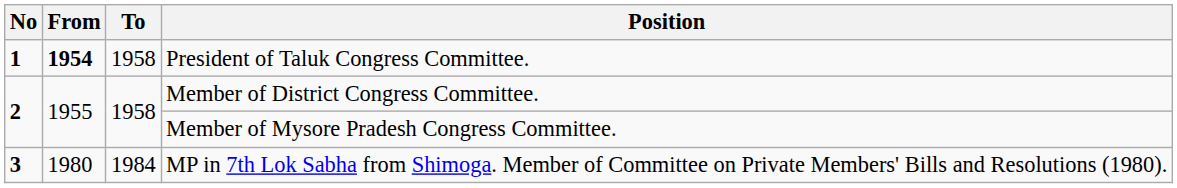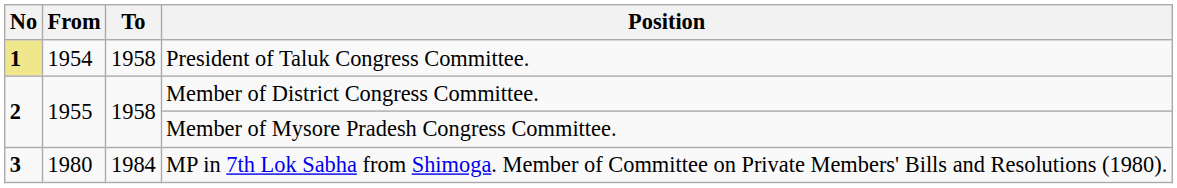(15, 57) no background -> (15, 57) khaki background
(70, 57) bold -> (70, 57) normal
